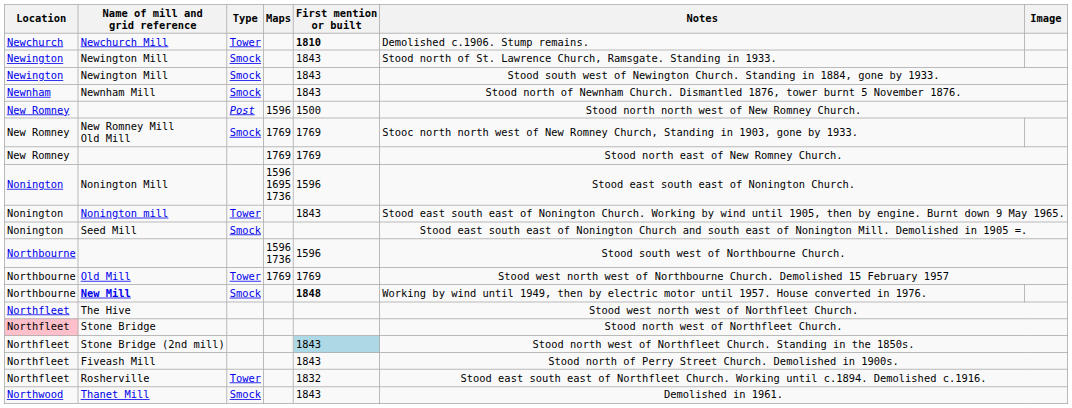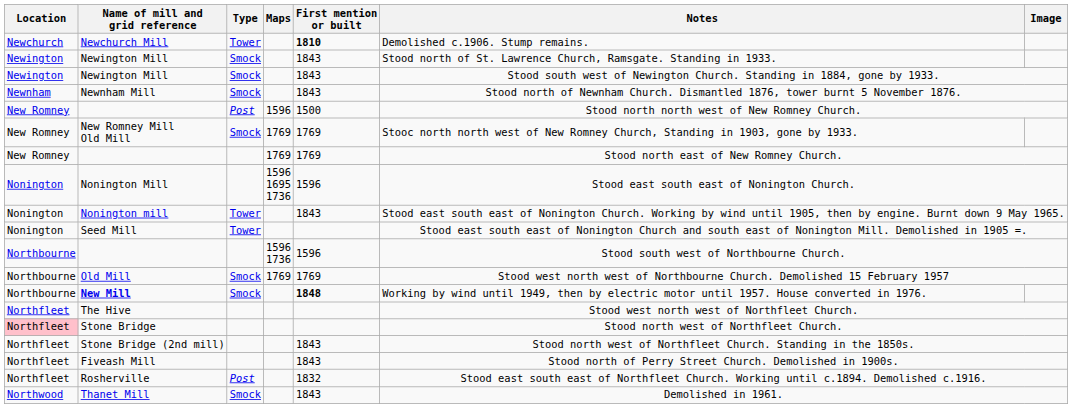(245, 230) Smock -> (245, 230) Tower
(245, 276) Tower -> (245, 276) Smock
(308, 344) lightblue background -> (308, 344) no background
(245, 378) Tower -> (242, 378) Post
